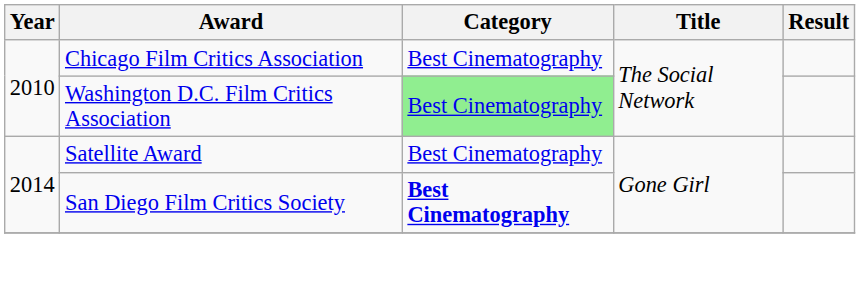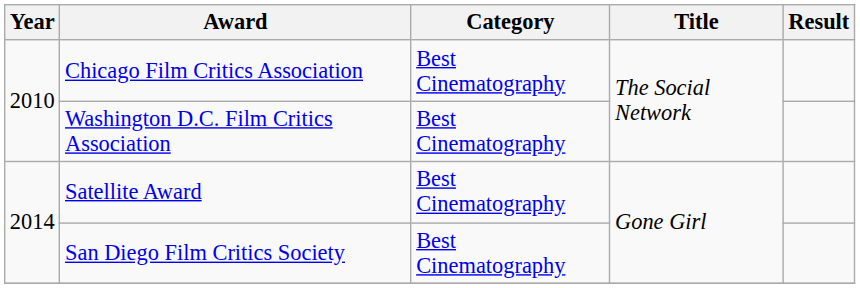(505, 105) lightgreen background -> (491, 131) no background
(488, 202) bold -> (491, 252) normal
